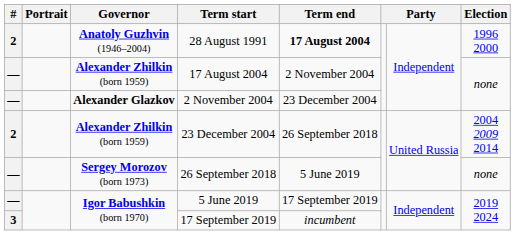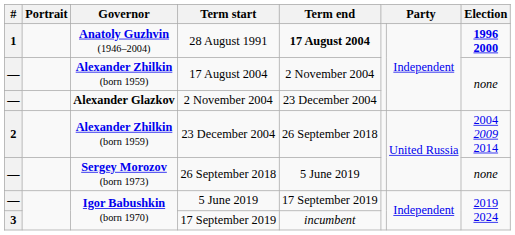(13, 40) 2 -> (13, 40) 1
(486, 40) normal -> (486, 40) bold
